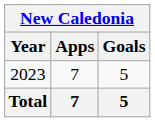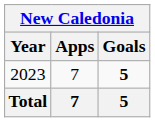(124, 74) normal -> (124, 74) bold
